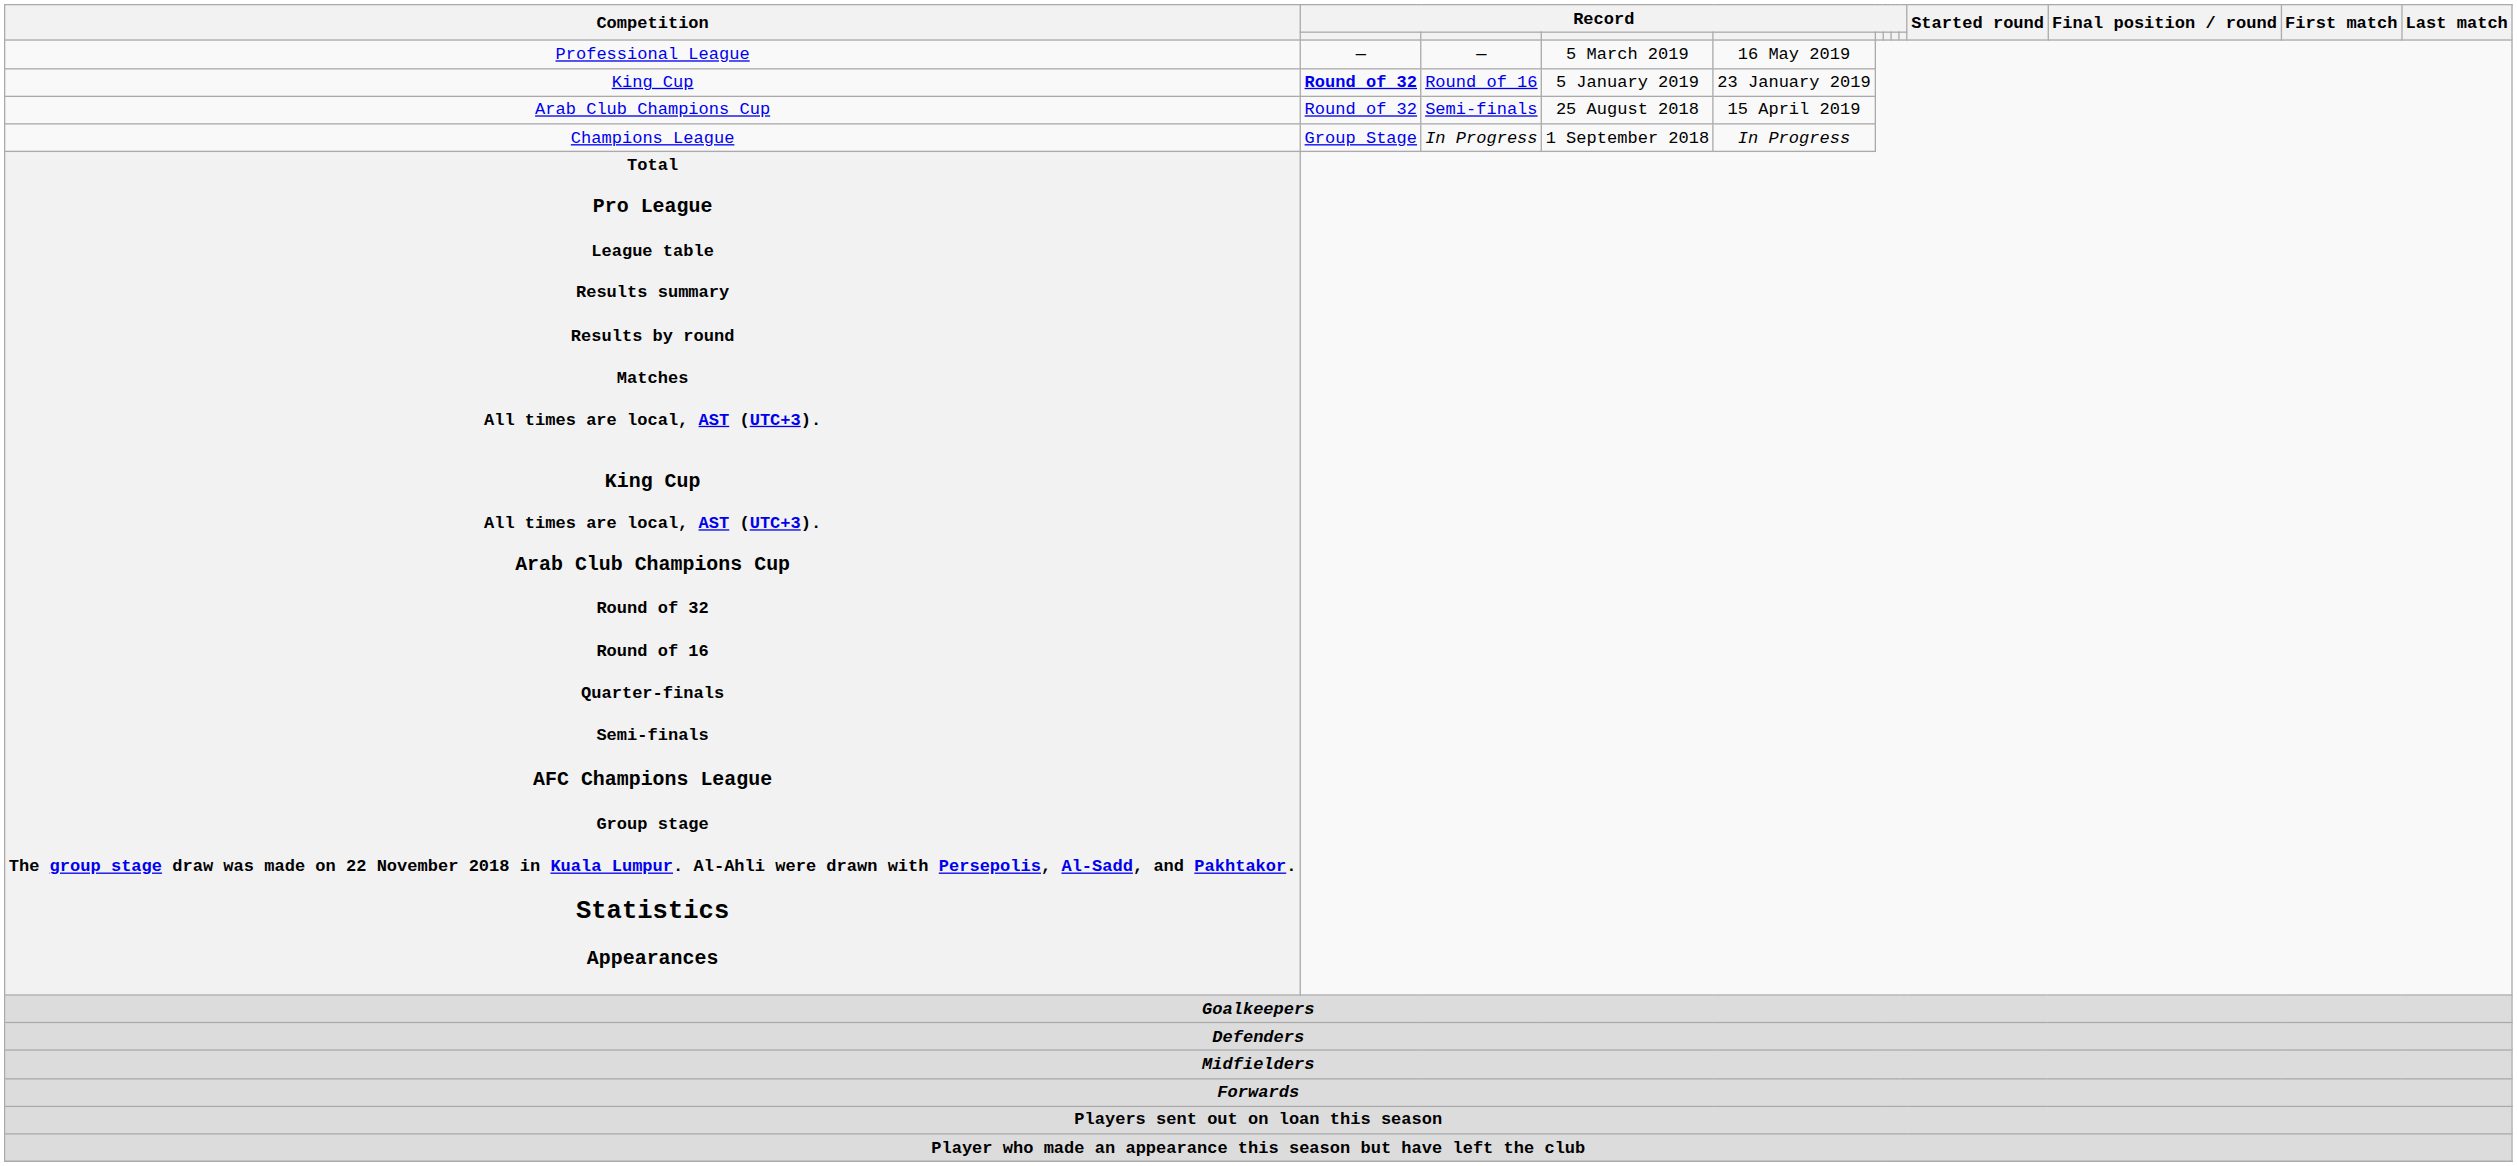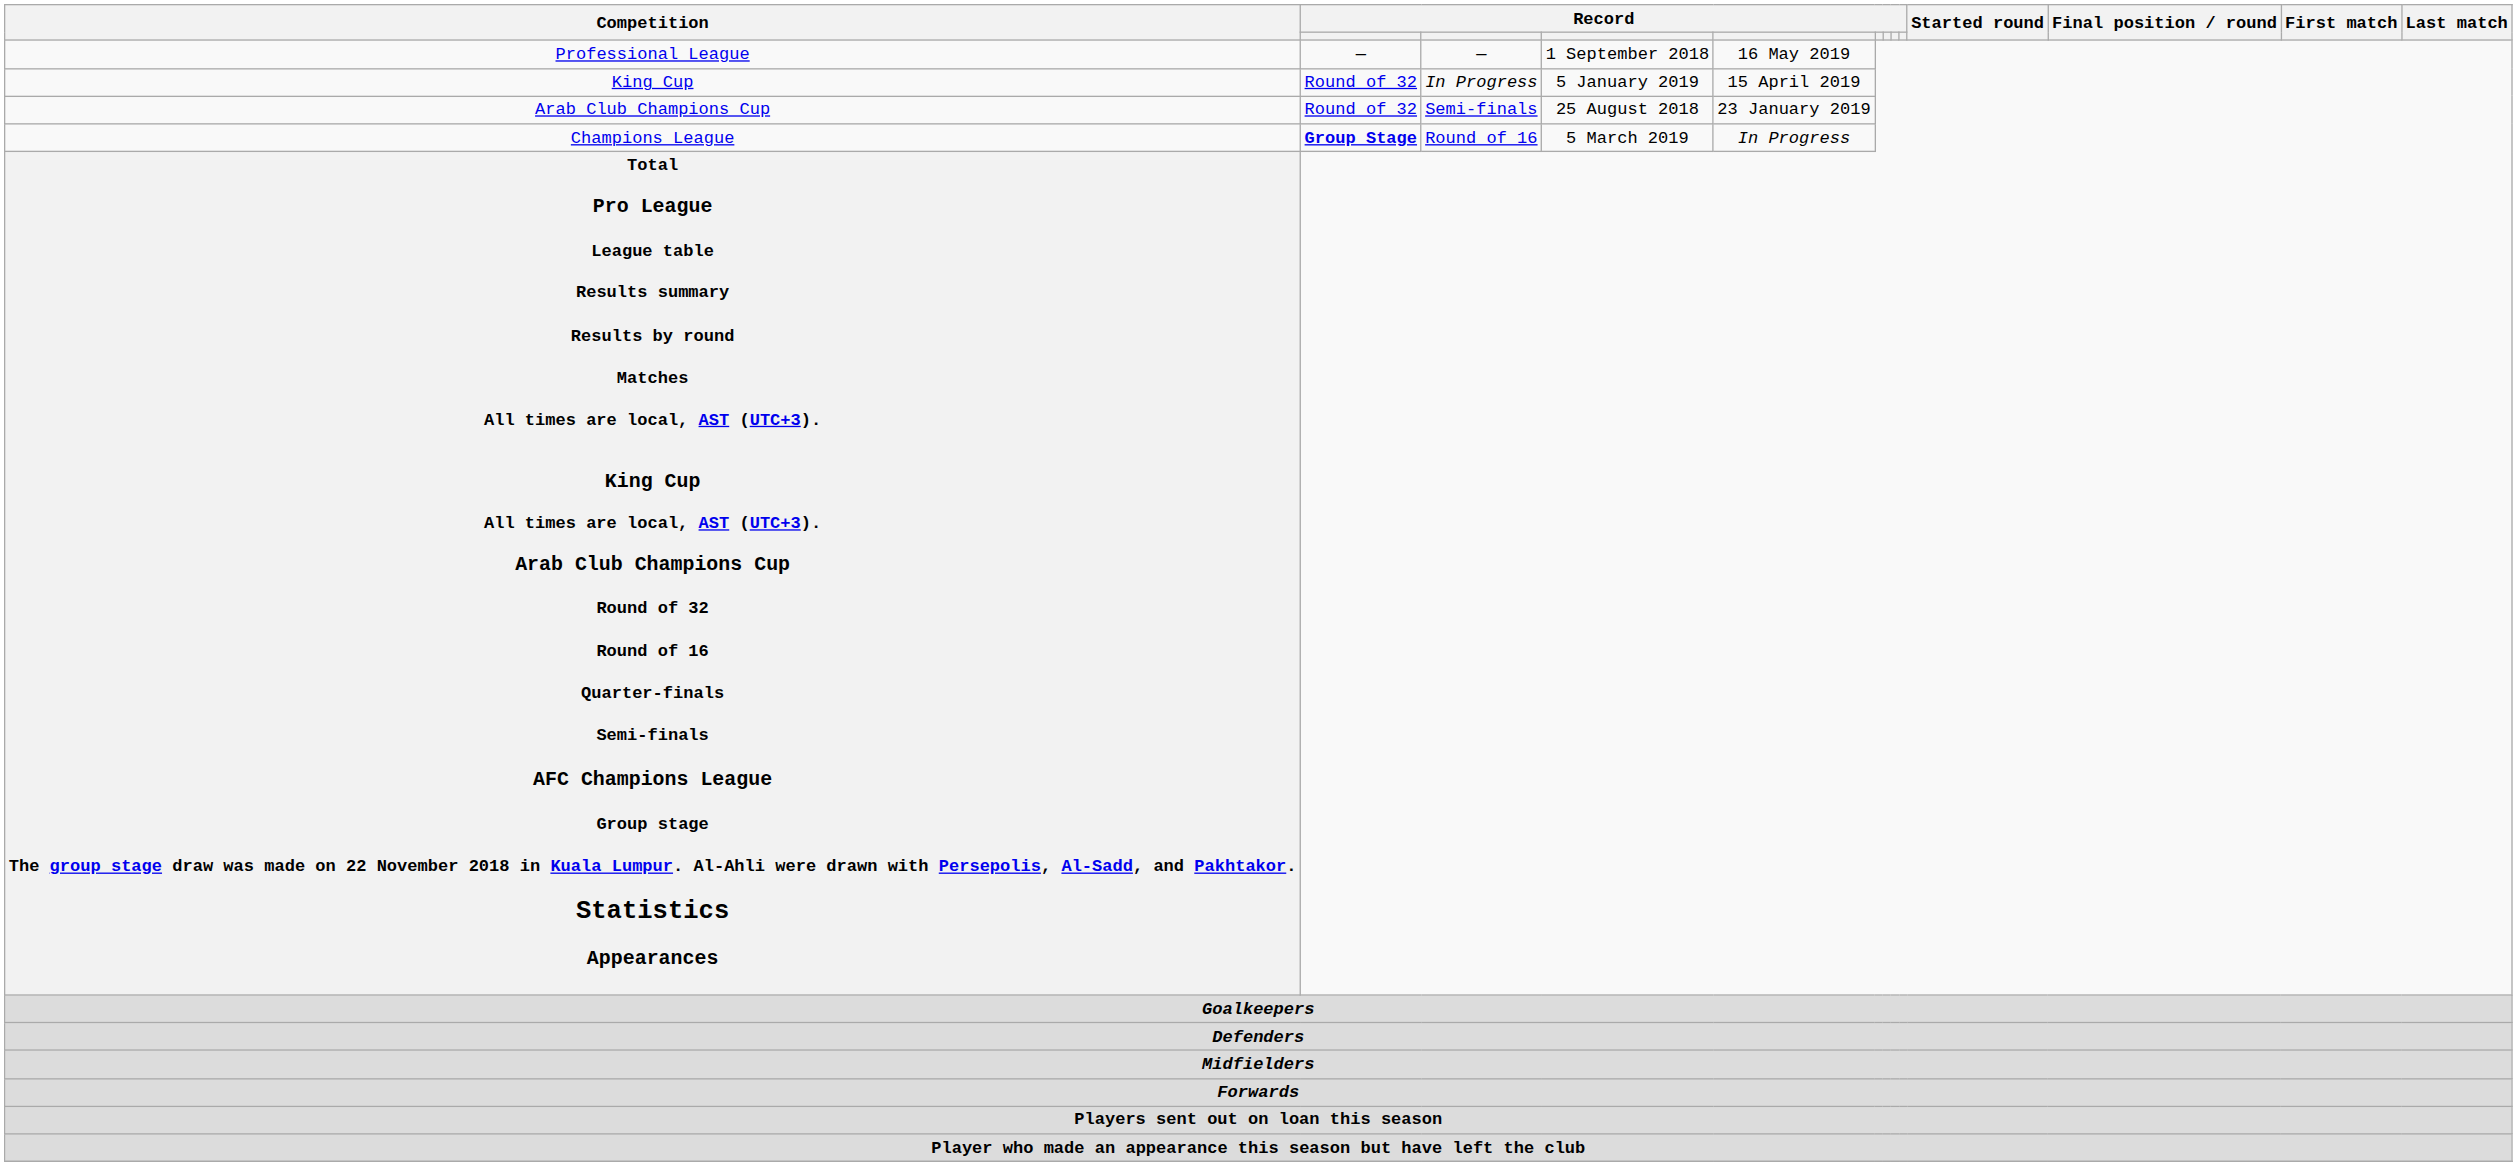(1627, 54) 5 March 2019 -> (1627, 54) 1 September 2018
(1361, 82) bold -> (1361, 82) normal
(1481, 82) Round of 16 -> (1481, 82) In Progress
(1794, 82) 23 January 2019 -> (1794, 82) 15 April 2019
(1794, 110) 15 April 2019 -> (1794, 110) 23 January 2019
(1361, 138) normal -> (1361, 138) bold
(1481, 138) In Progress -> (1481, 138) Round of 16
(1627, 138) 1 September 2018 -> (1627, 138) 5 March 2019
